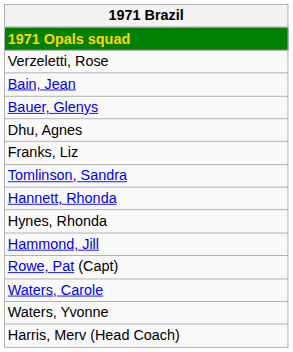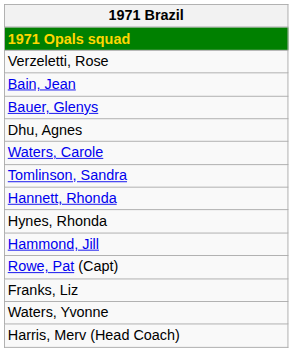(43, 152) Franks, Liz -> (56, 152) Waters, Carole
(56, 289) Waters, Carole -> (43, 289) Franks, Liz
